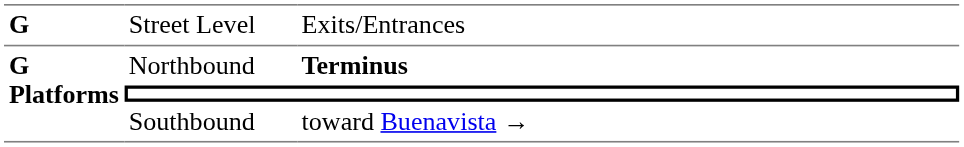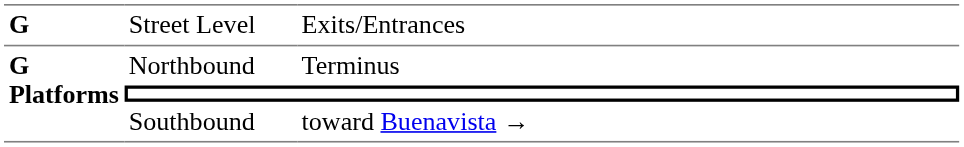(355, 65) bold -> (351, 65) normal
